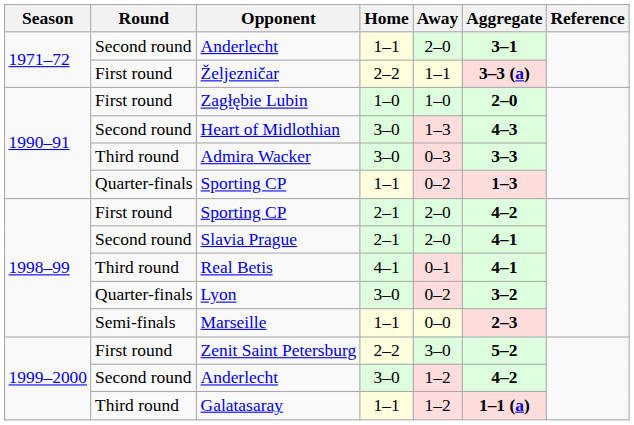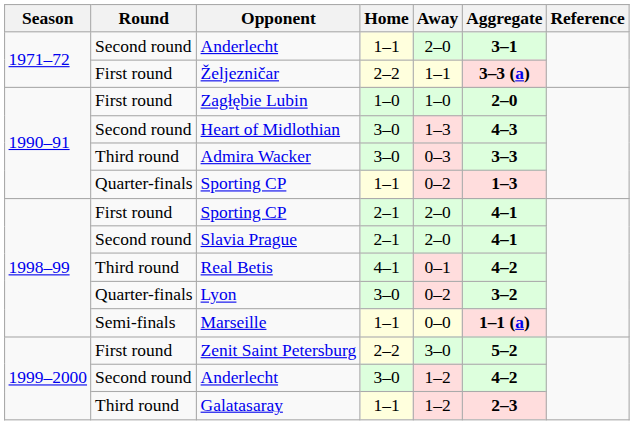(504, 211) 4–2 -> (504, 211) 4–1
(504, 267) 4–1 -> (504, 267) 4–2
(504, 322) 2–3 -> (504, 322) 1–1 (a)
(504, 405) 1–1 (a) -> (504, 405) 2–3
